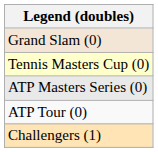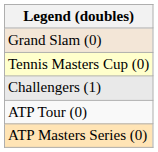(78, 87) ATP Masters Series (0) -> (55, 87) Challengers (1)
(55, 135) Challengers (1) -> (78, 135) ATP Masters Series (0)
